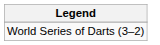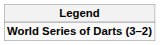(76, 31) normal -> (79, 31) bold
